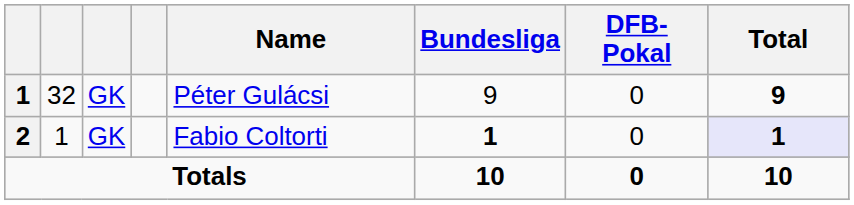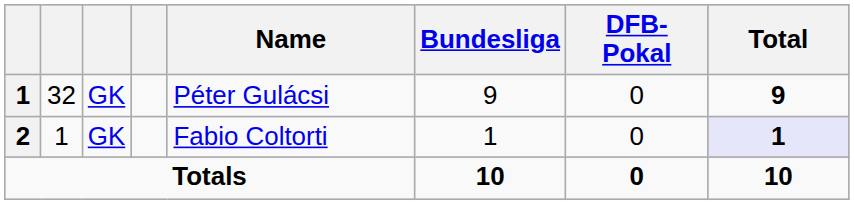(490, 136) bold -> (490, 136) normal
